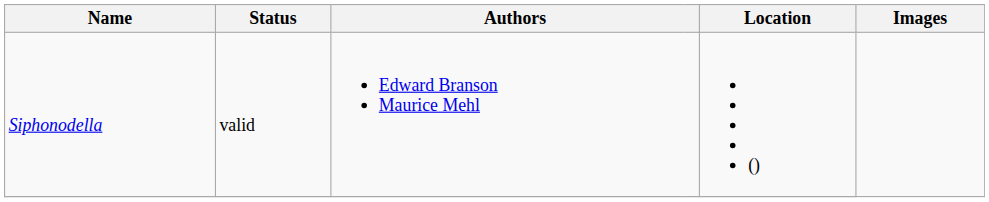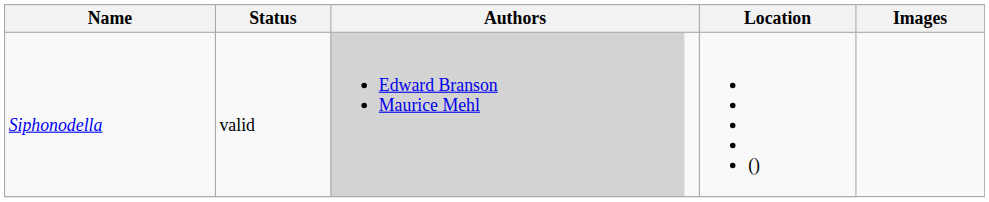(507, 95) no background -> (507, 95) lightgrey background
